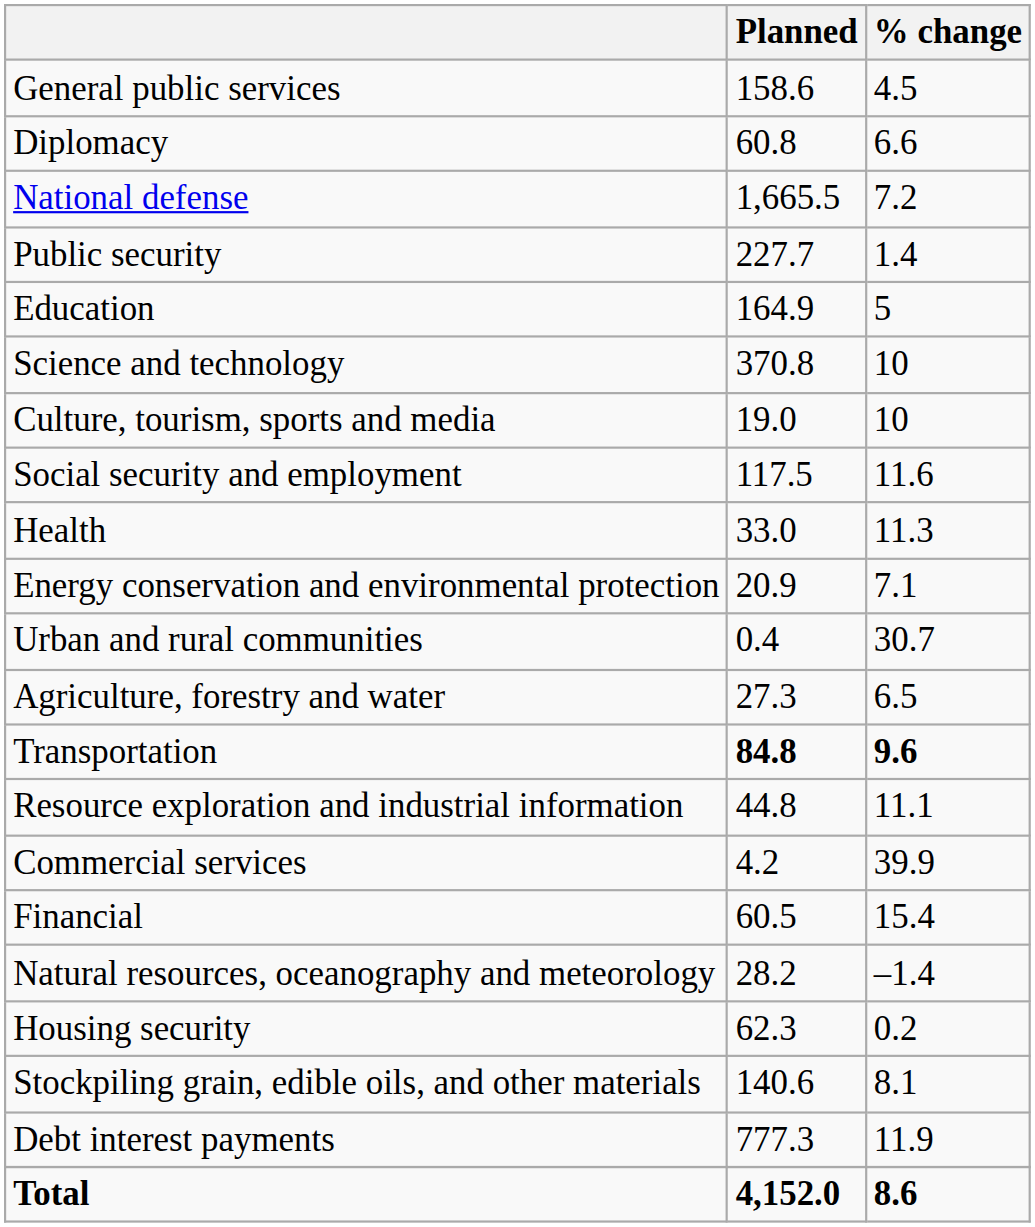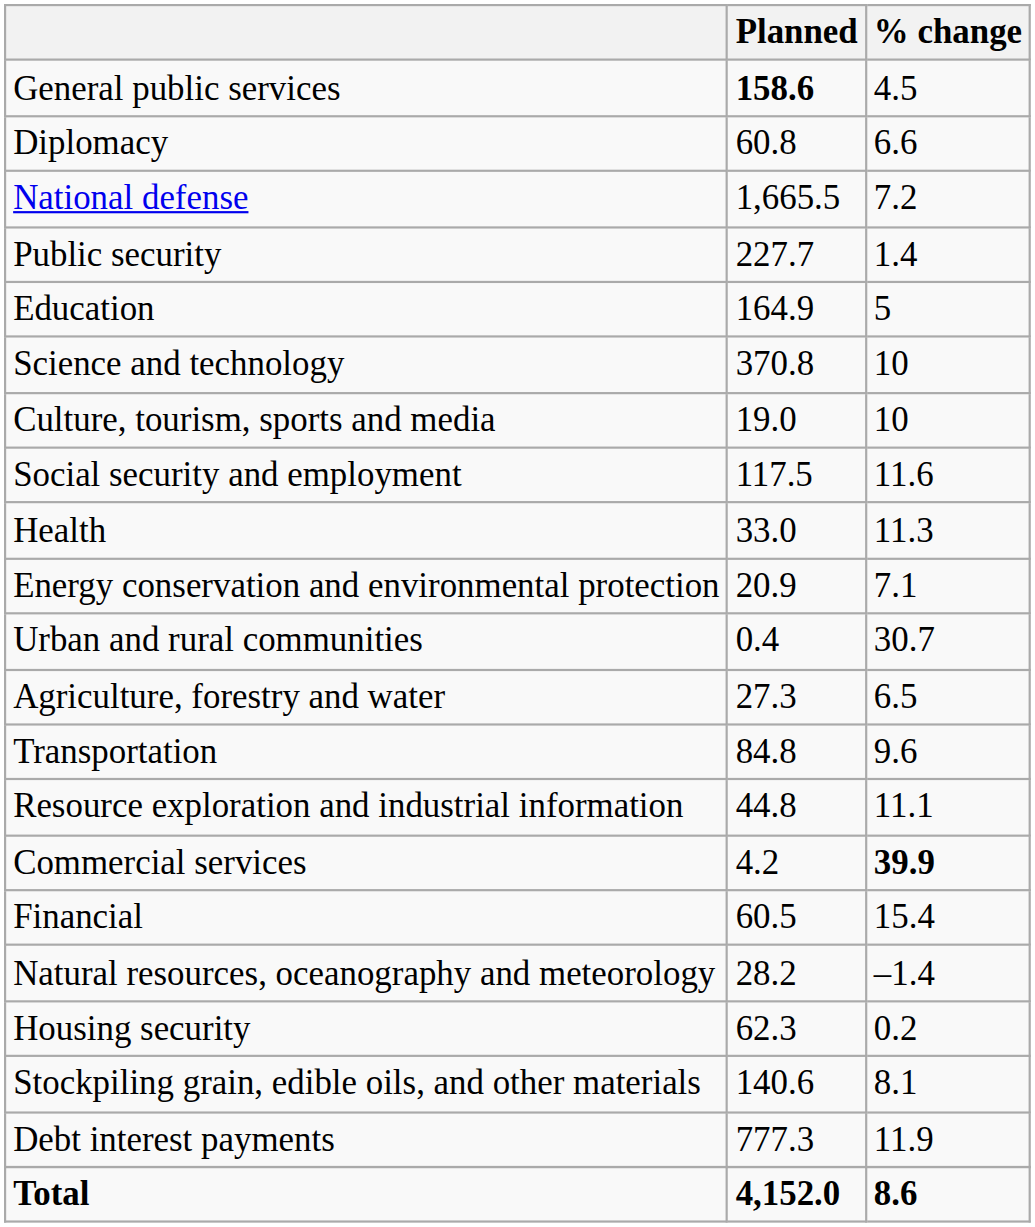(775, 87) normal -> (775, 87) bold
(766, 751) bold -> (766, 751) normal
(896, 751) bold -> (896, 751) normal
(904, 861) normal -> (904, 861) bold
